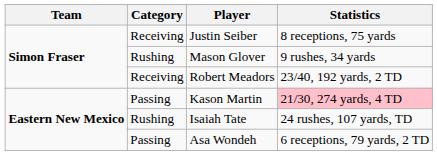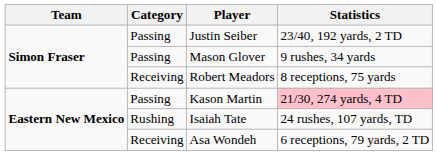(157, 35) Receiving -> (150, 35) Passing
(338, 35) 8 receptions, 75 yards -> (341, 35) 23/40, 192 yards, 2 TD
(152, 56) Rushing -> (150, 56) Passing
(341, 77) 23/40, 192 yards, 2 TD -> (338, 77) 8 receptions, 75 yards
(150, 139) Passing -> (157, 139) Receiving
